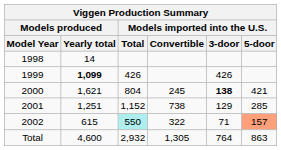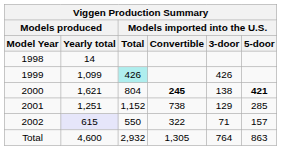(90, 75) bold -> (90, 75) normal
(133, 75) no background -> (133, 75) paleturquoise background
(177, 91) normal -> (177, 91) bold
(224, 91) bold -> (224, 91) normal
(259, 91) normal -> (259, 91) bold
(89, 122) no background -> (89, 122) lavender background
(133, 122) paleturquoise background -> (133, 122) no background
(259, 122) lightsalmon background -> (259, 122) no background
